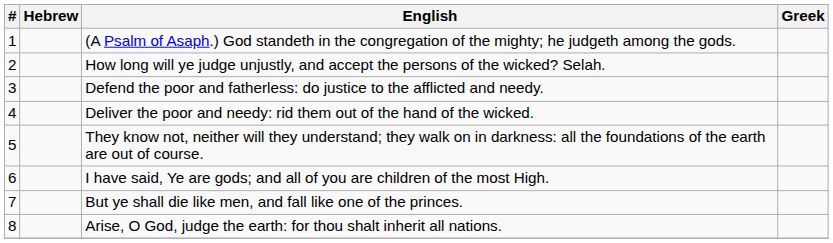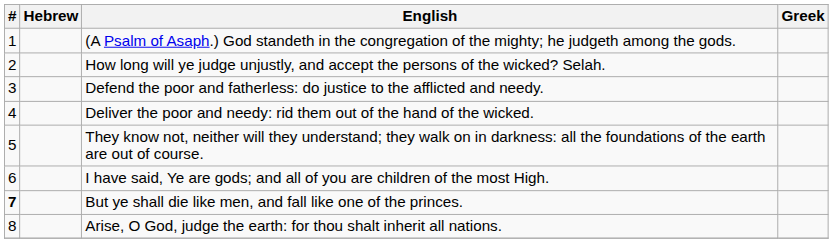(12, 202) normal -> (12, 202) bold
